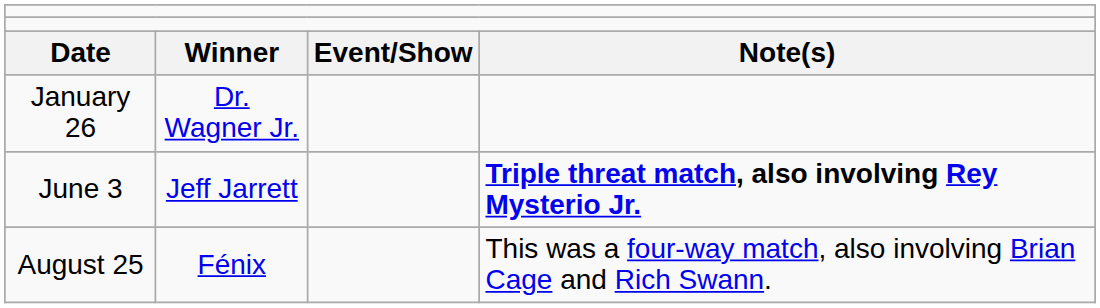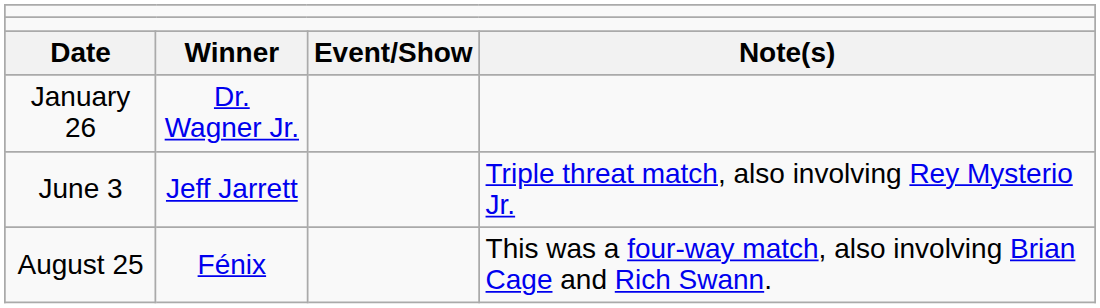(741, 188) bold -> (779, 188) normal
